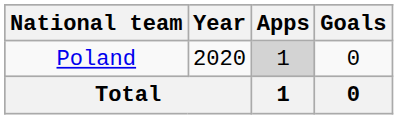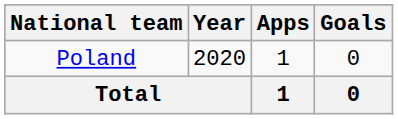(283, 59) lightgrey background -> (283, 59) no background
